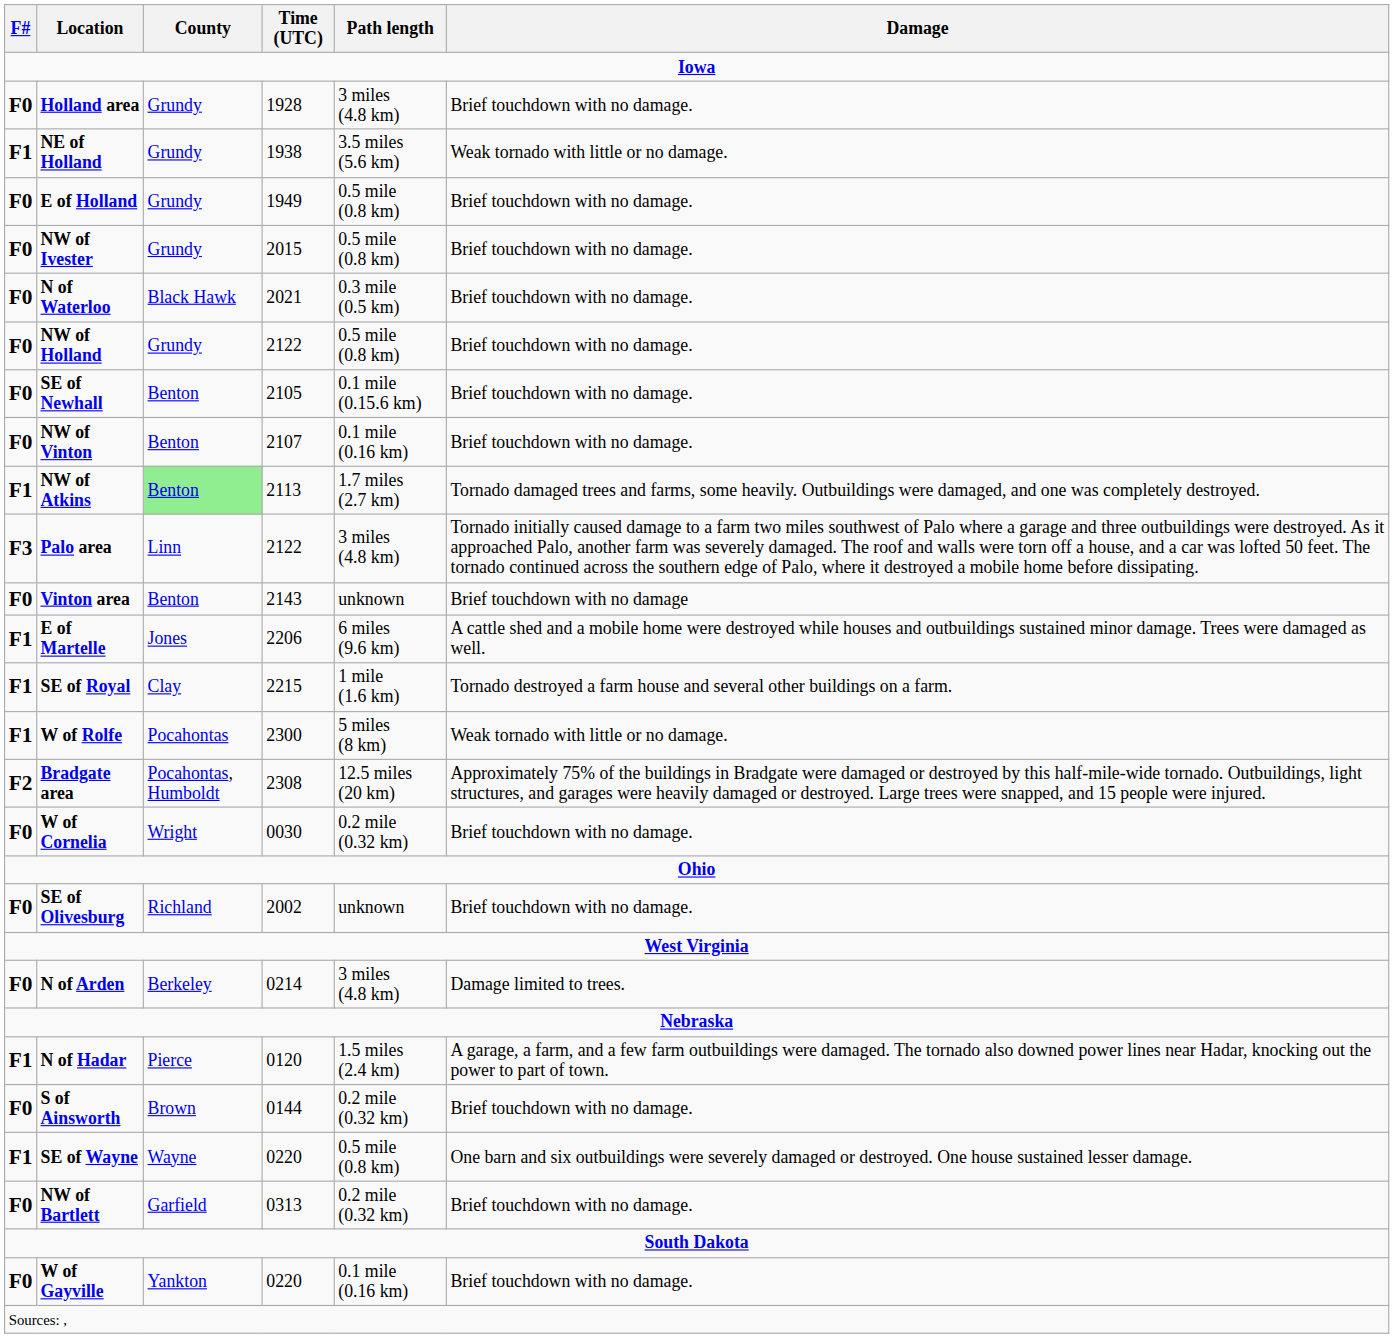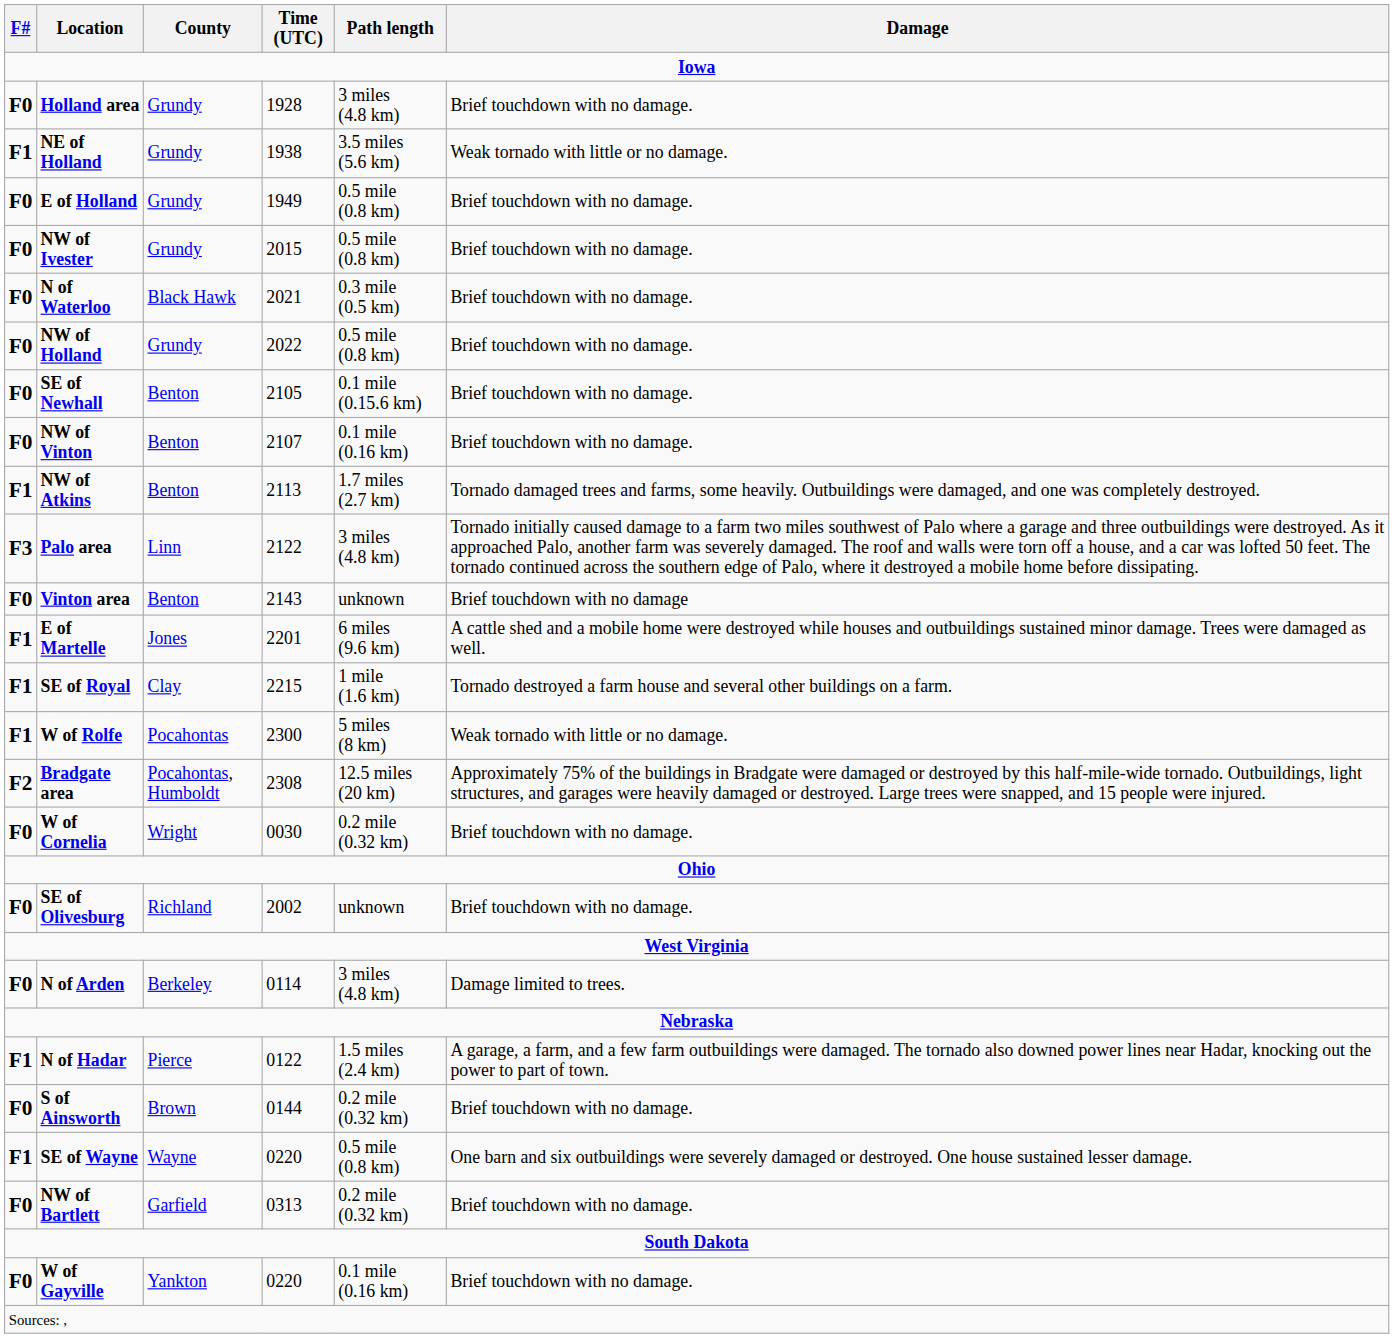(284, 345) 2122 -> (284, 345) 2022
(173, 490) lightgreen background -> (173, 490) no background
(284, 638) 2206 -> (284, 638) 2201
(284, 984) 0214 -> (284, 984) 0114
(284, 1060) 0120 -> (284, 1060) 0122
